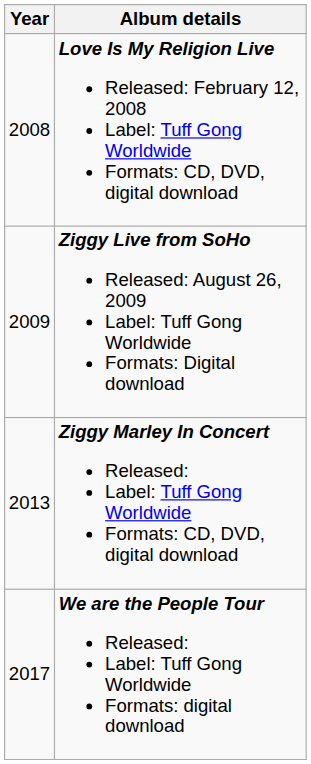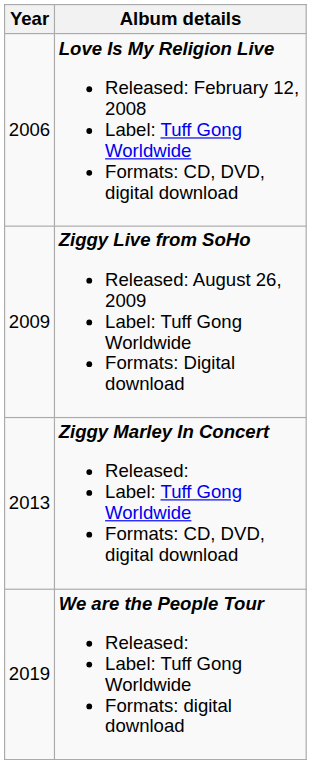(30, 129) 2008 -> (30, 129) 2006
(30, 674) 2017 -> (30, 674) 2019
